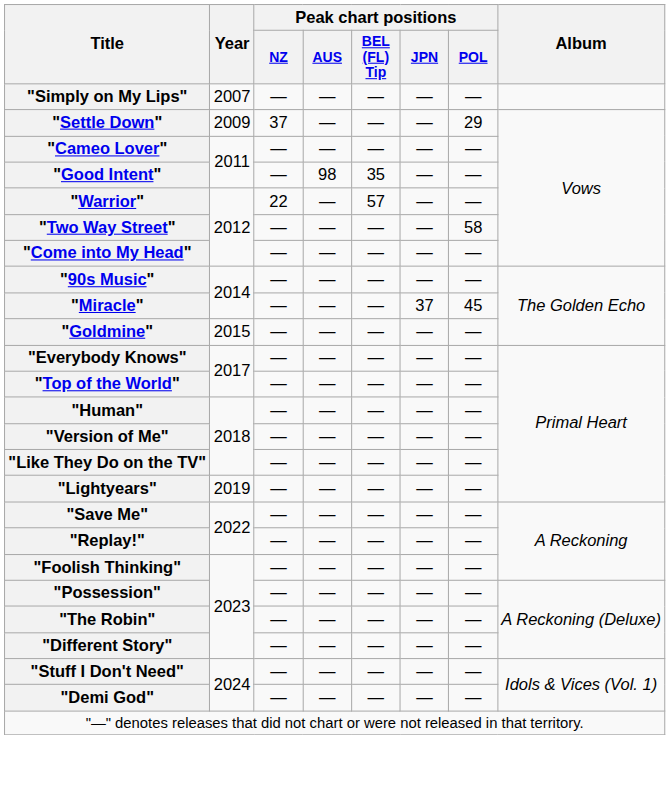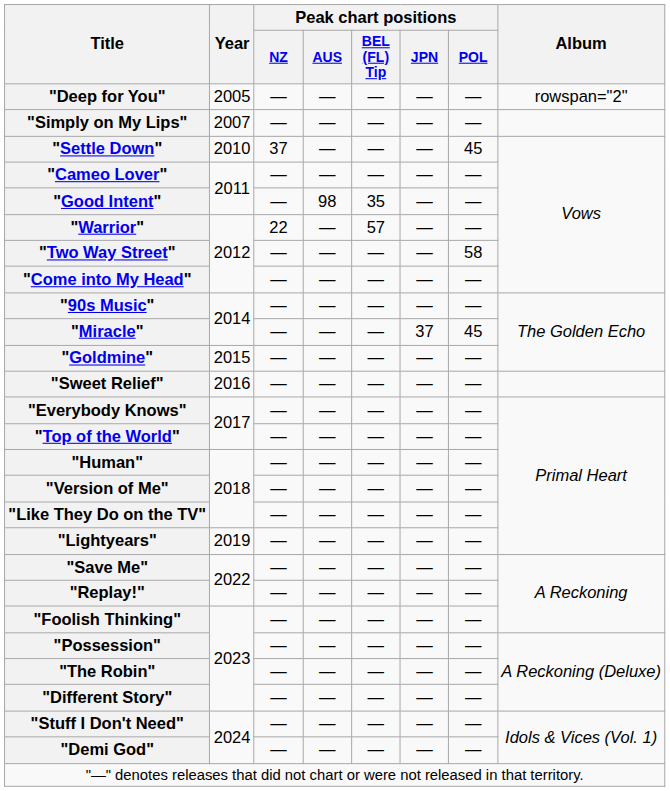+ row: (107, 96)
(232, 122) 2009 -> (232, 148) 2010
(473, 122) 29 -> (473, 148) 45
+ row: (107, 384)
